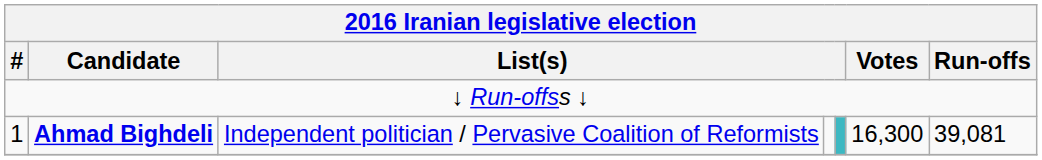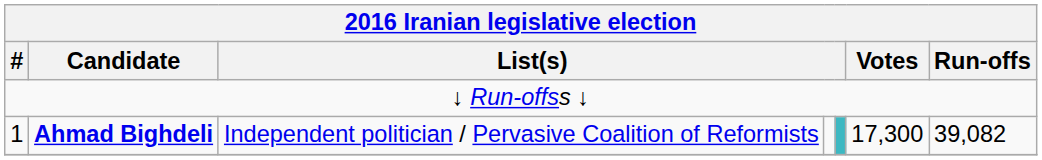(887, 135) 16,300 -> (887, 135) 17,300
(970, 135) 39,081 -> (970, 135) 39,082
